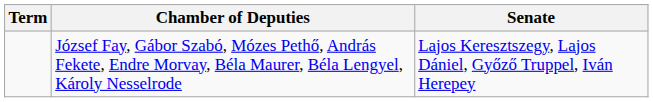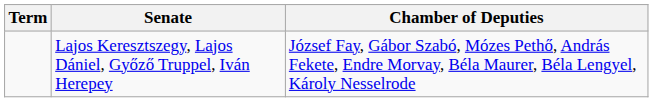columns swapped: (233, 17) <-> (531, 17)
